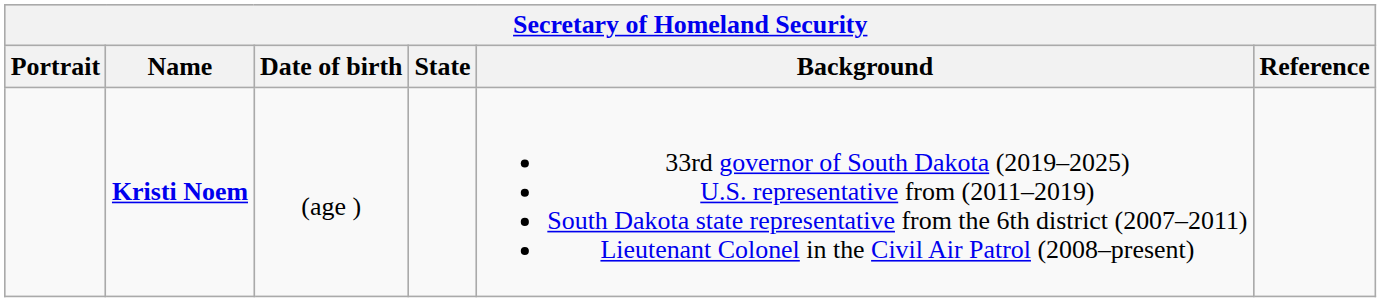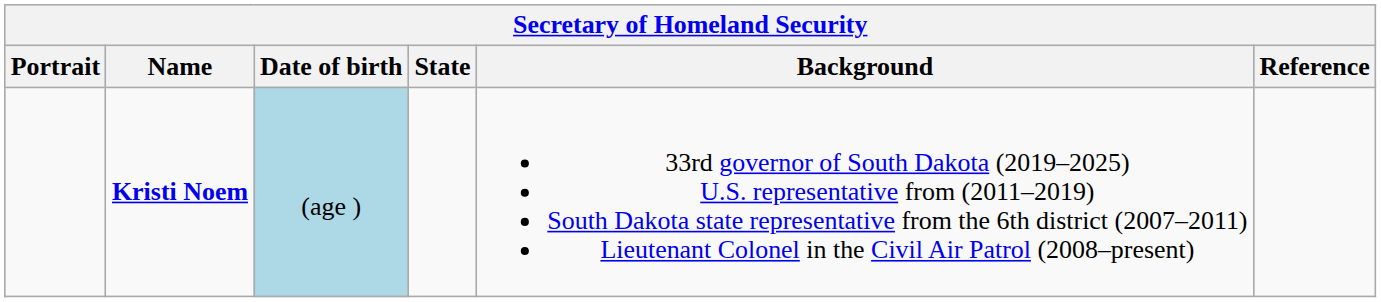(331, 206) no background -> (331, 206) lightblue background
